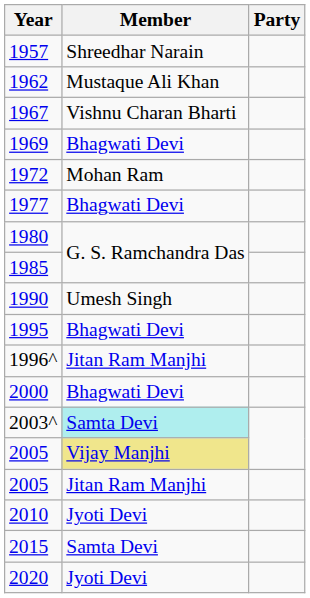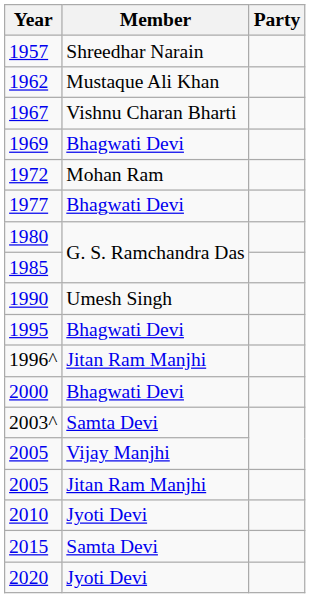(112, 422) paleturquoise background -> (112, 422) no background
(118, 453) khaki background -> (118, 453) no background
